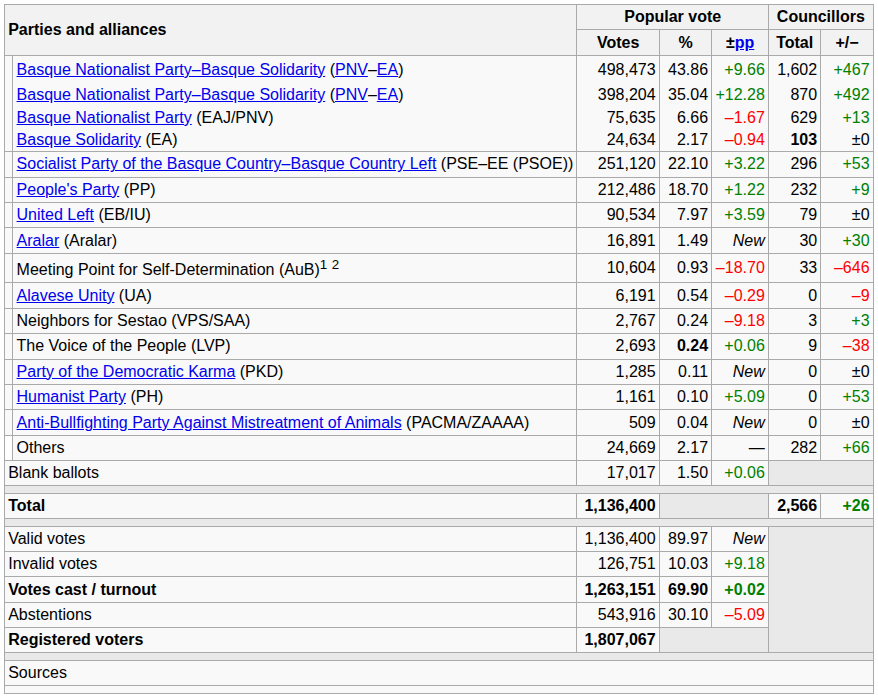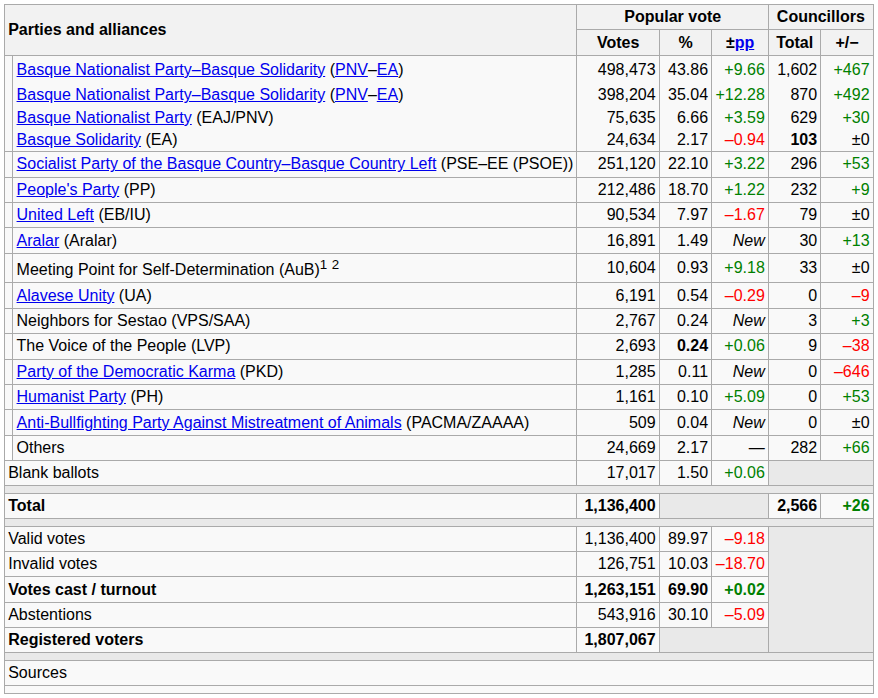(745, 117) –1.67 -> (745, 117) +3.59
(856, 117) +13 -> (856, 117) +30
(745, 215) +3.59 -> (745, 215) –1.67
(856, 240) +30 -> (856, 240) +13
(740, 268) –18.70 -> (745, 268) +9.18
(852, 268) –646 -> (861, 268) ±0
(745, 321) –9.18 -> (749, 321) New
(861, 371) ±0 -> (852, 371) –646
(749, 538) New -> (745, 538) –9.18
(745, 564) +9.18 -> (740, 564) –18.70
